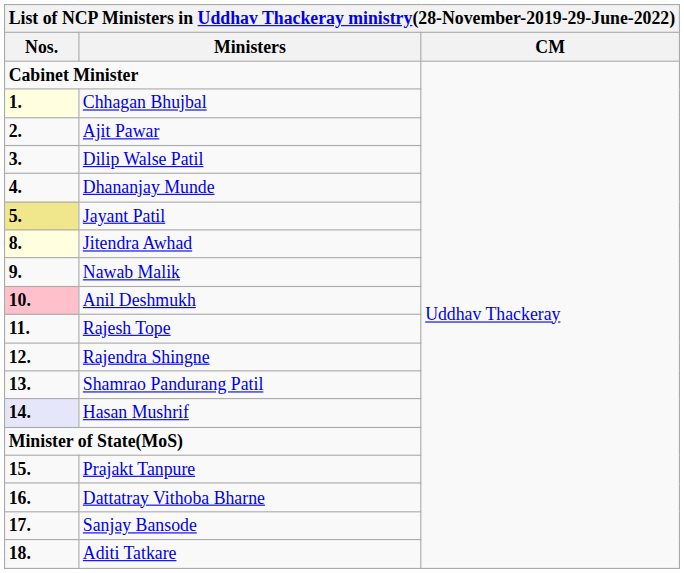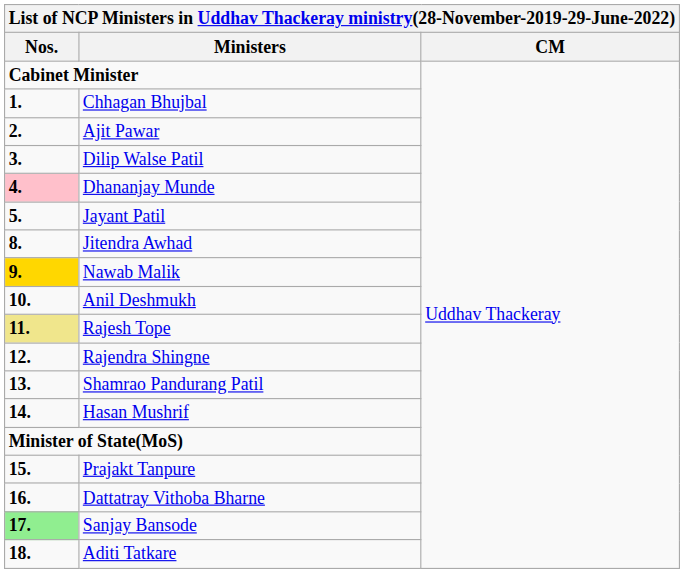(15, 103) lightyellow background -> (15, 103) no background
(15, 187) no background -> (15, 187) pink background
(15, 215) khaki background -> (15, 215) no background
(15, 243) lightyellow background -> (15, 243) no background
(15, 272) no background -> (15, 272) gold background
(20, 300) pink background -> (20, 300) no background
(19, 328) no background -> (19, 328) khaki background
(20, 412) lavender background -> (20, 412) no background
(20, 525) no background -> (20, 525) lightgreen background
